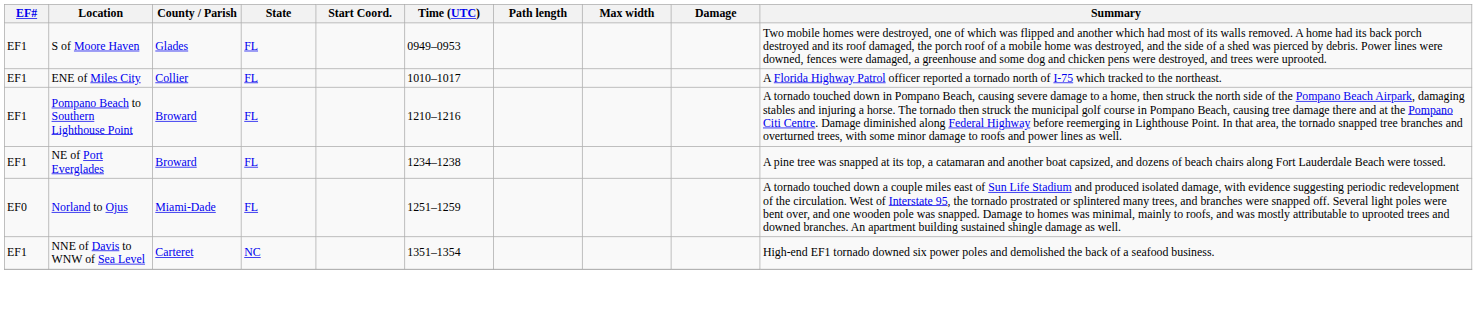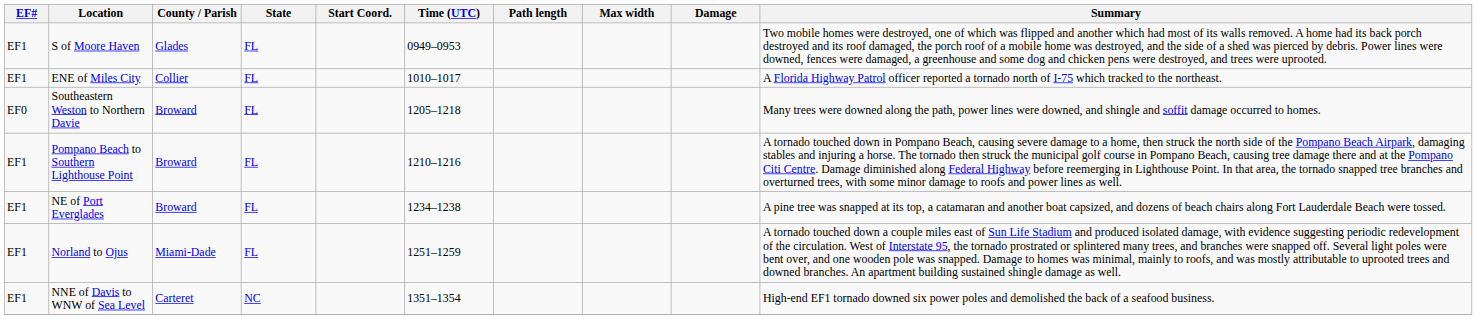+ row: (98, 110)
(17, 207) EF0 -> (17, 253) EF1
